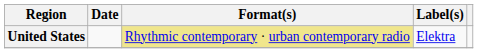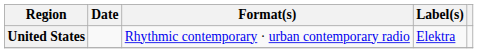(267, 36) khaki background -> (267, 36) no background
